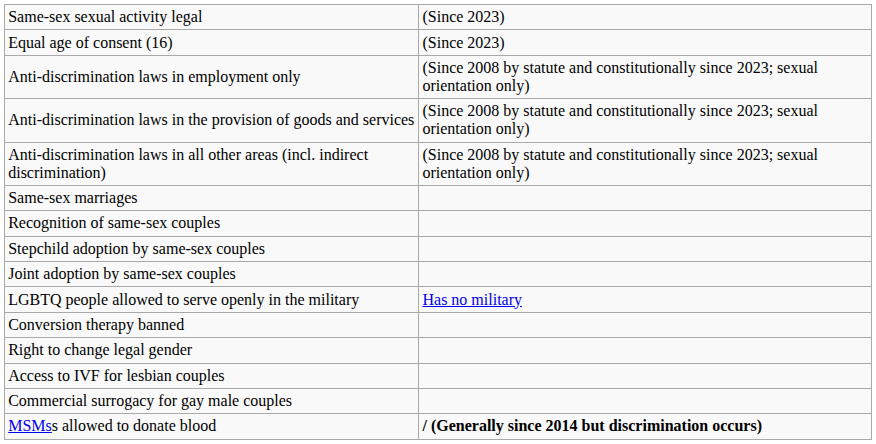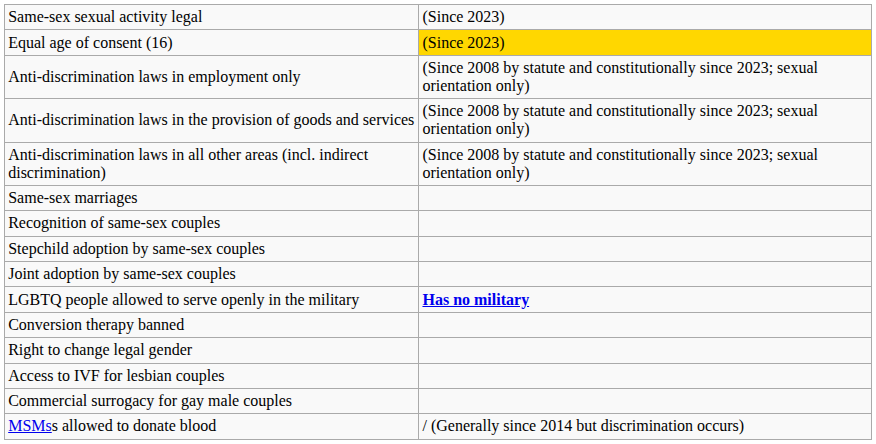(464, 42) no background -> (464, 42) gold background
(472, 299) normal -> (476, 299) bold
(592, 426) bold -> (583, 426) normal
